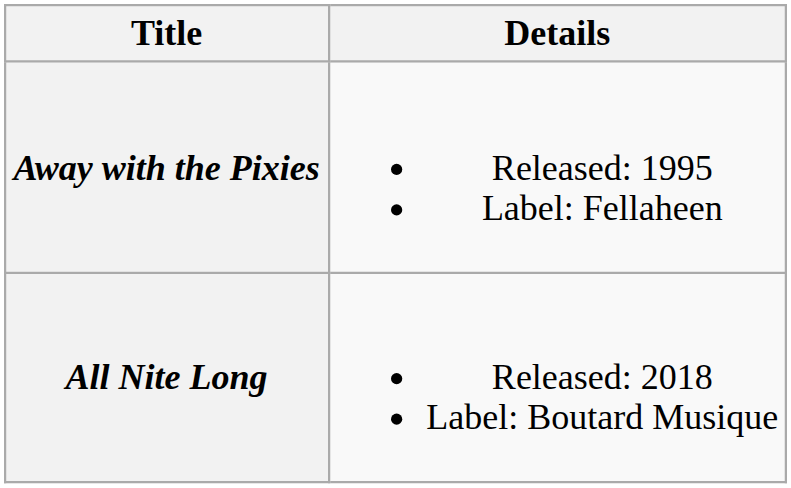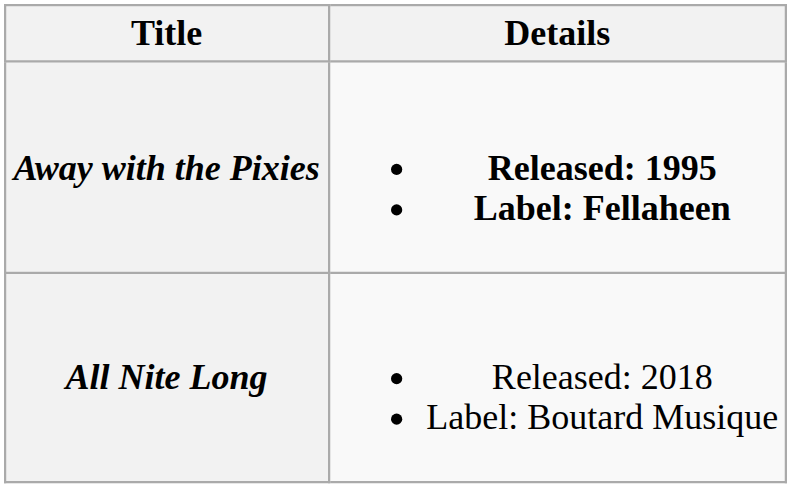(557, 188) normal -> (557, 188) bold
